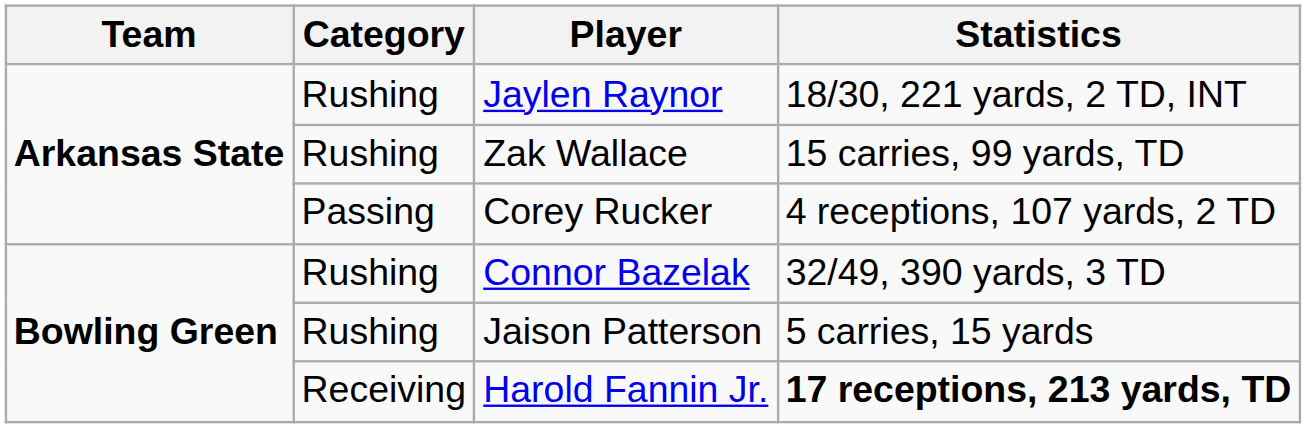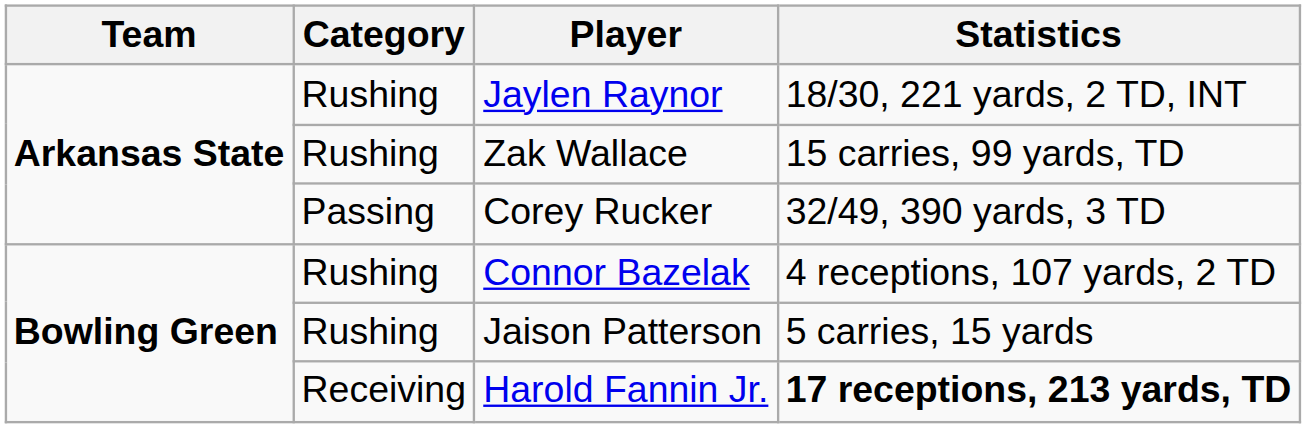(1031, 212) 4 receptions, 107 yards, 2 TD -> (976, 212) 32/49, 390 yards, 3 TD
(976, 272) 32/49, 390 yards, 3 TD -> (1031, 272) 4 receptions, 107 yards, 2 TD
